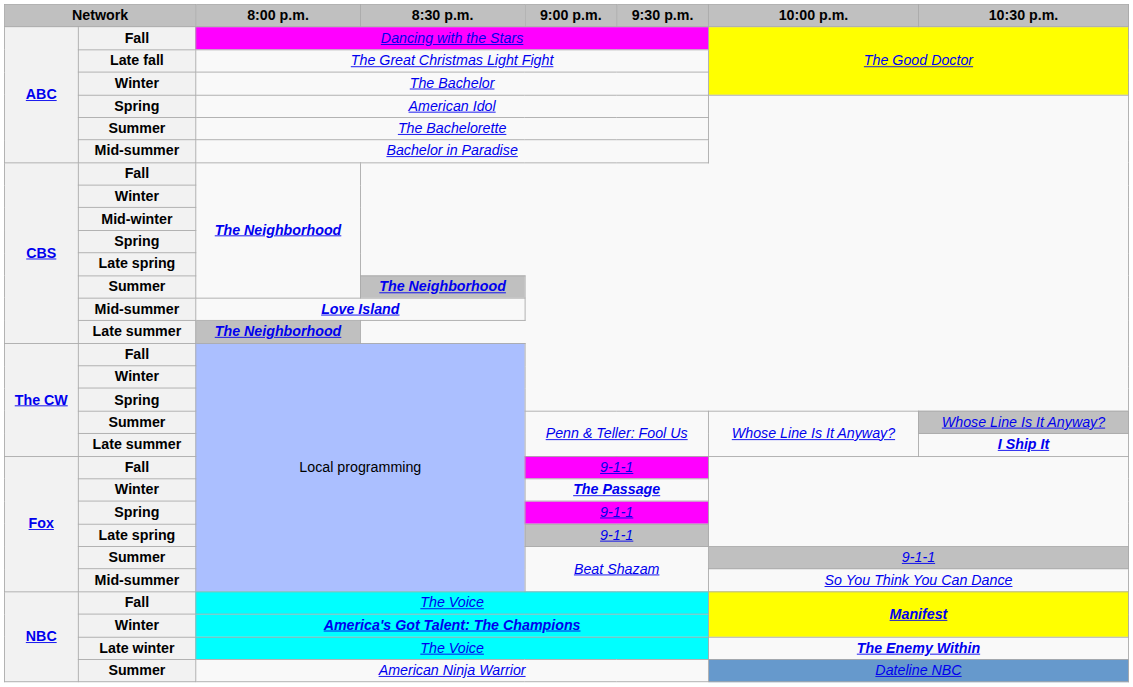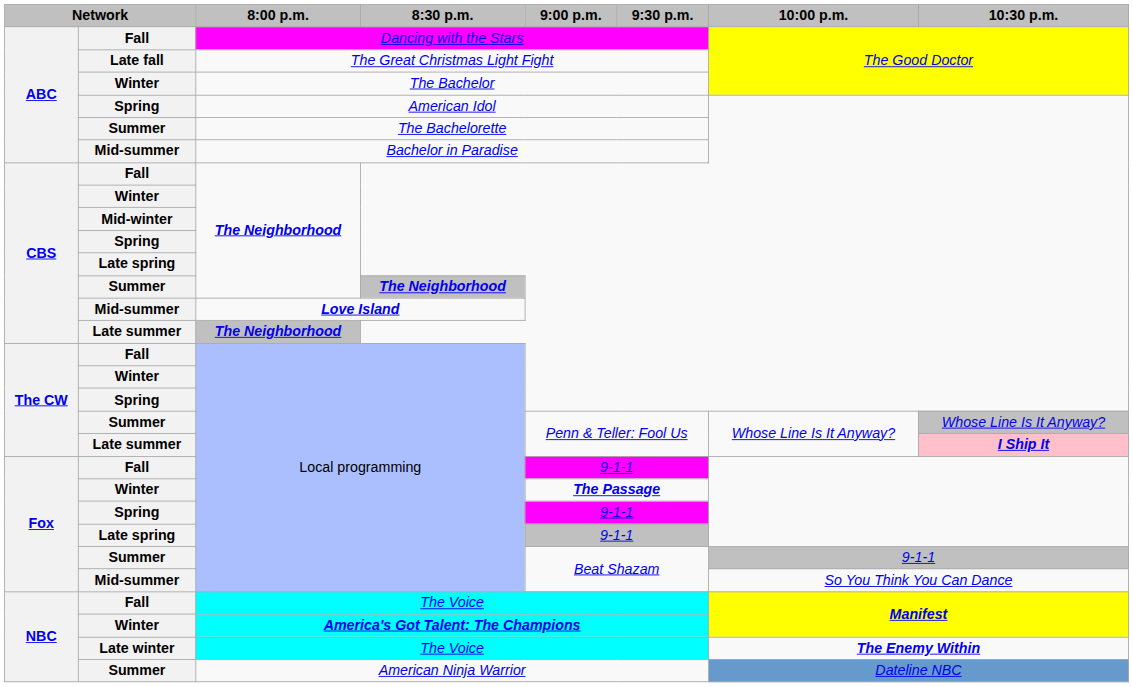(1023, 444) no background -> (1023, 444) pink background
